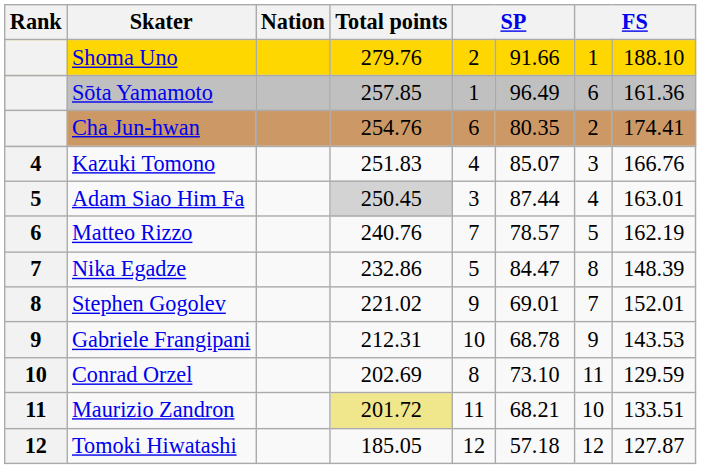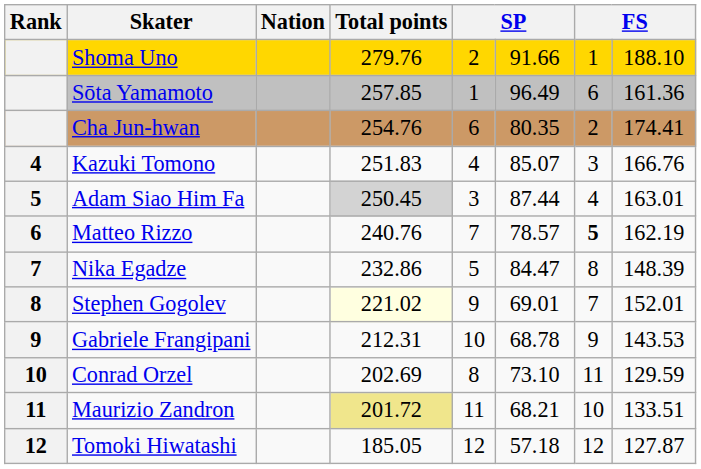(593, 233) normal -> (593, 233) bold
(391, 304) no background -> (391, 304) lightyellow background
